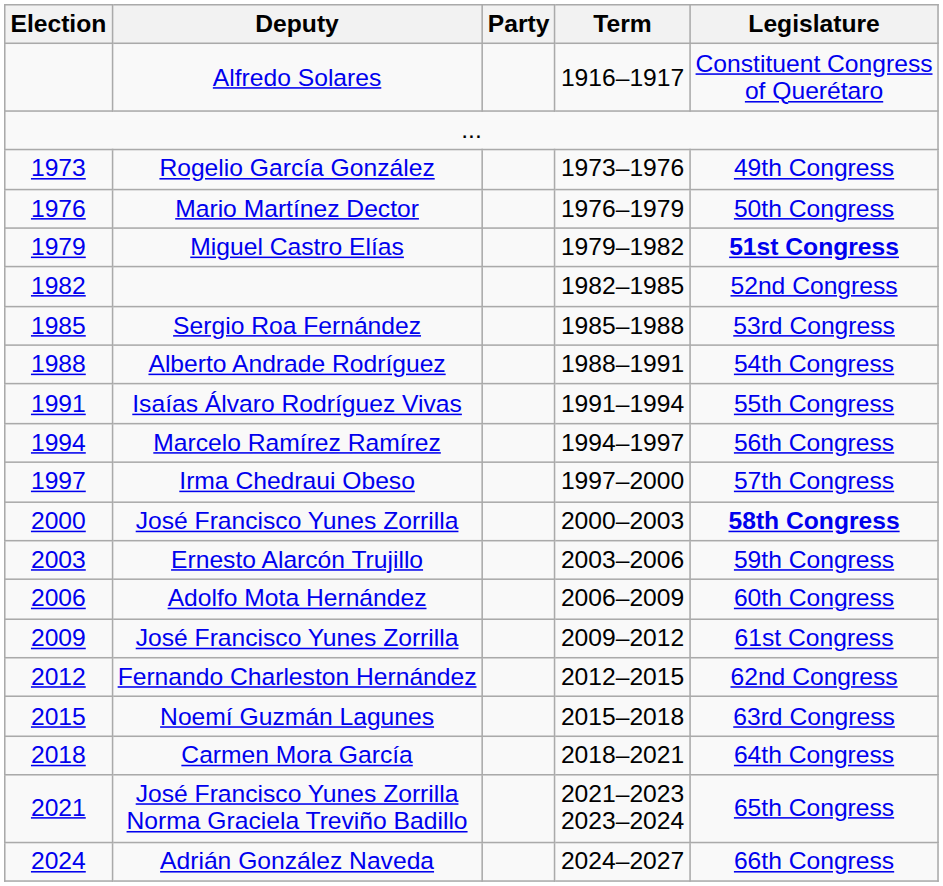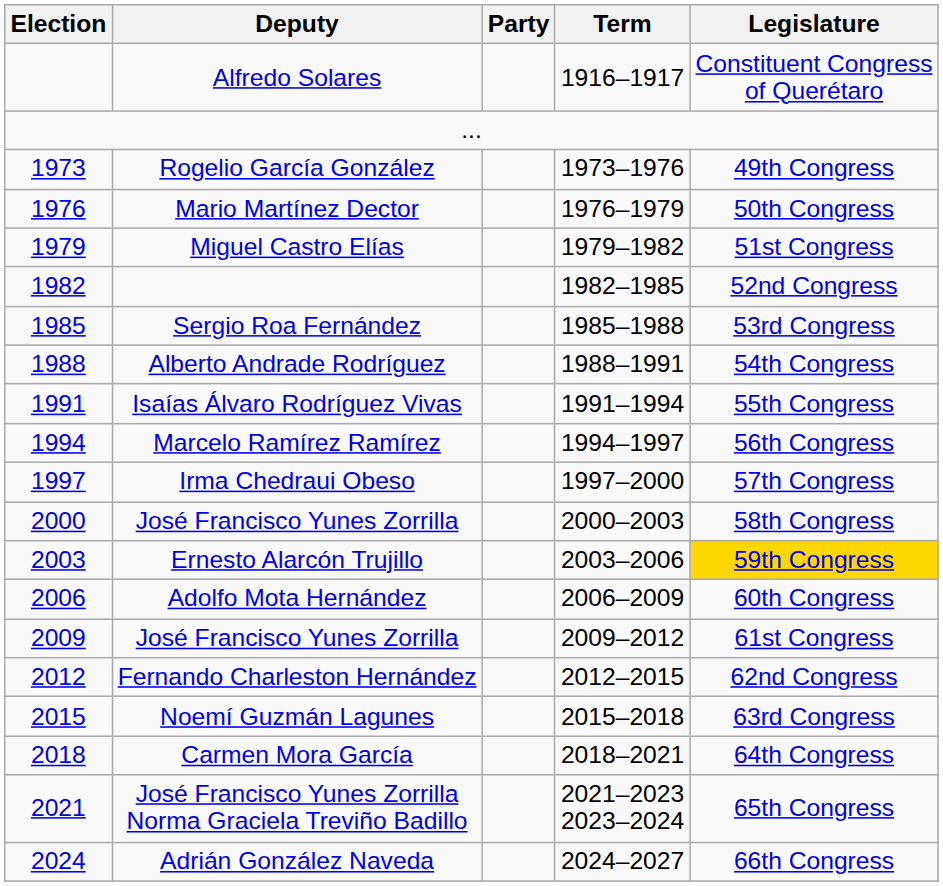(814, 247) bold -> (814, 247) normal
(814, 520) bold -> (814, 520) normal
(814, 559) no background -> (814, 559) gold background
